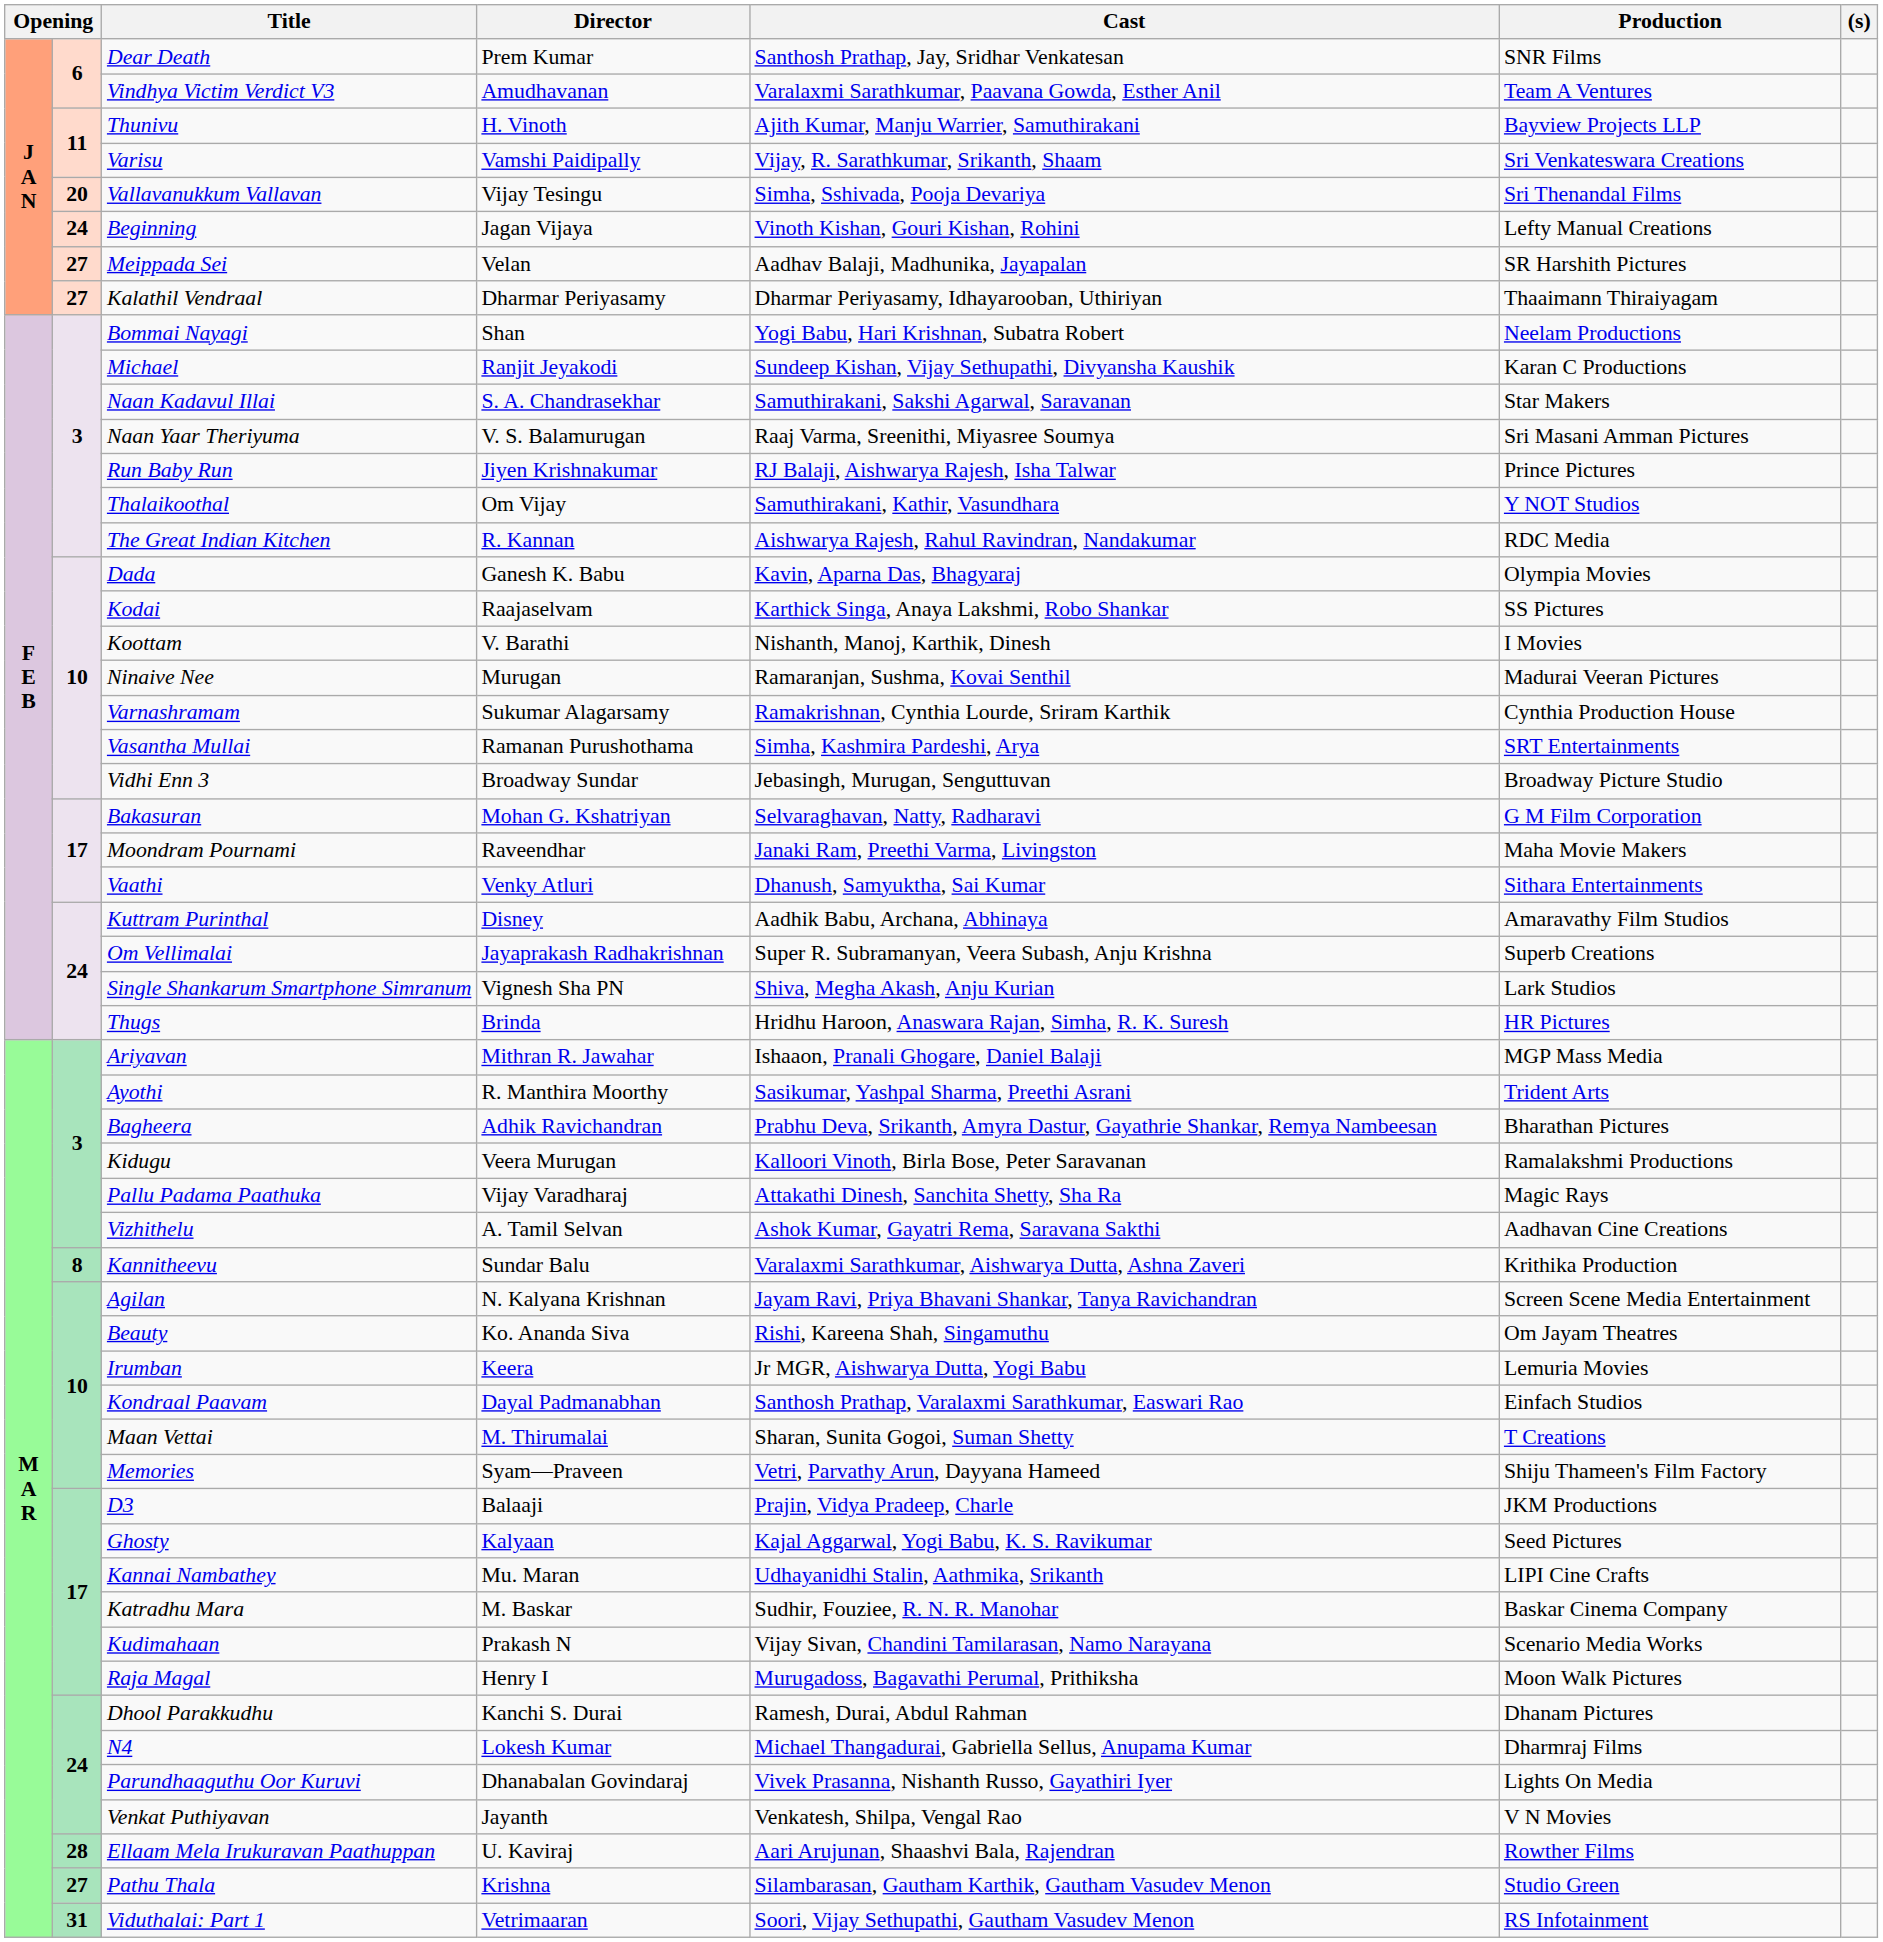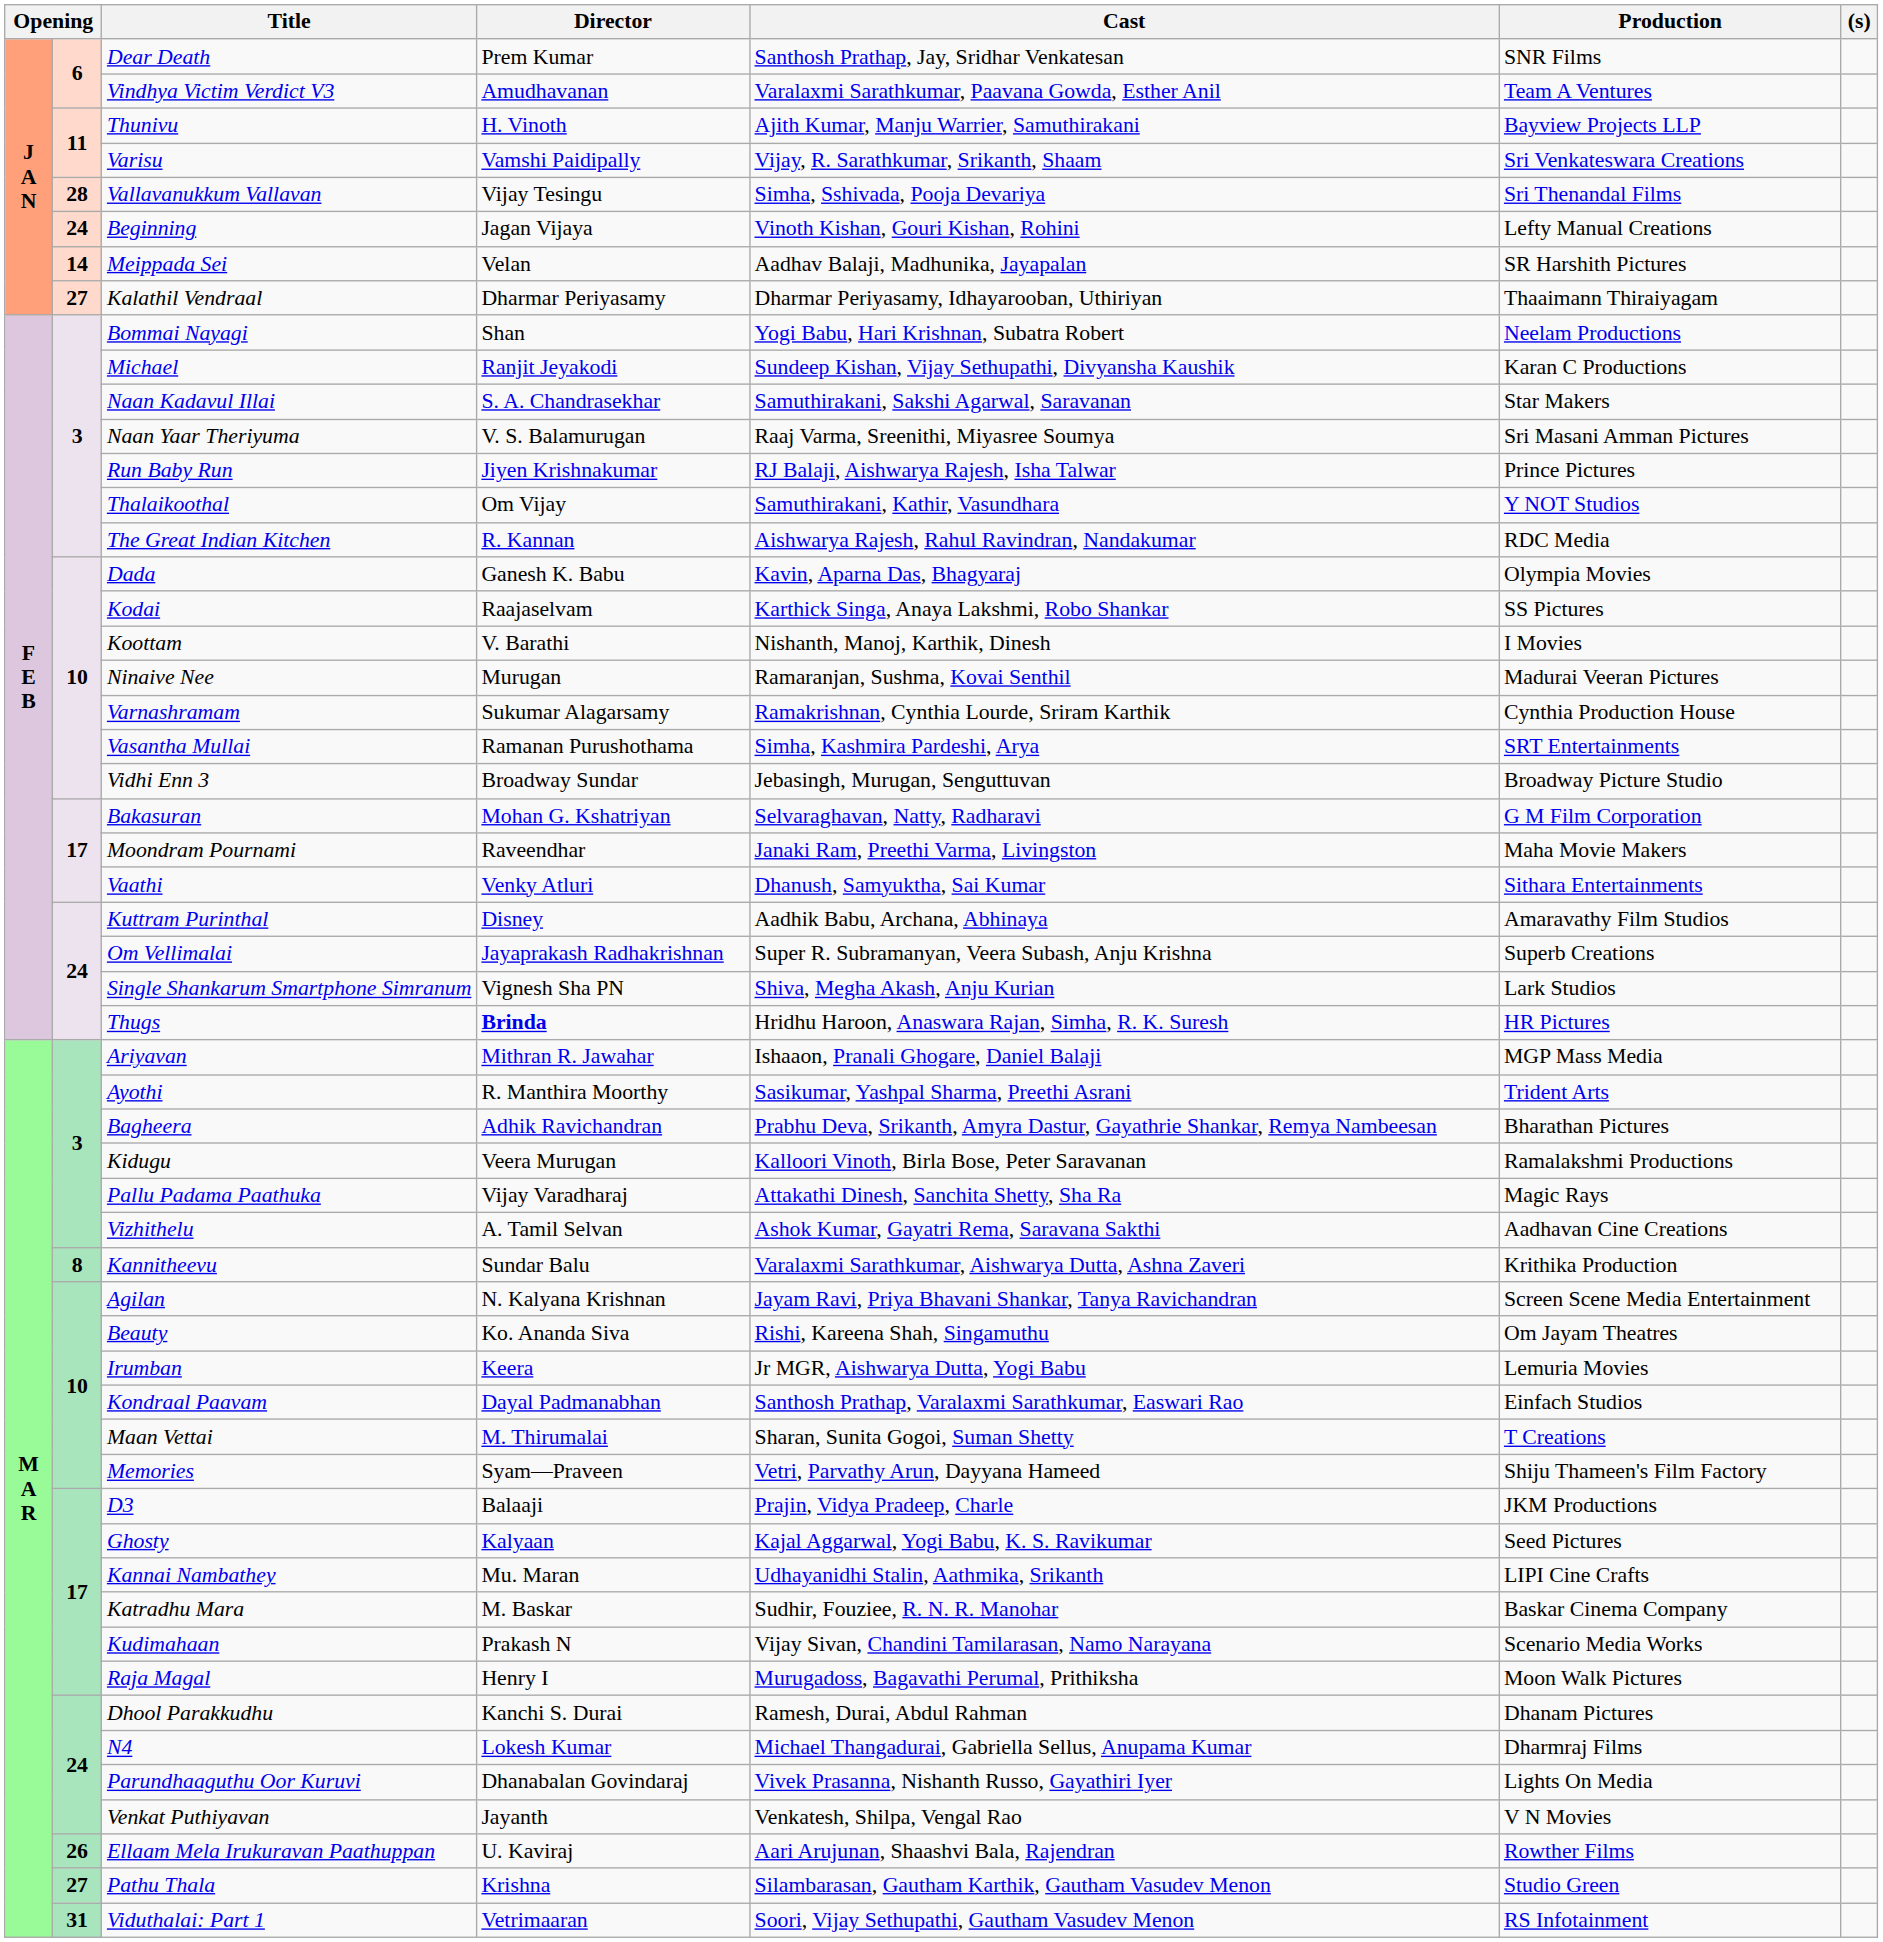(77, 194) 20 -> (77, 194) 28
(77, 263) 27 -> (77, 263) 14
(511, 1022) normal -> (514, 1022) bold
(77, 1850) 28 -> (77, 1850) 26
